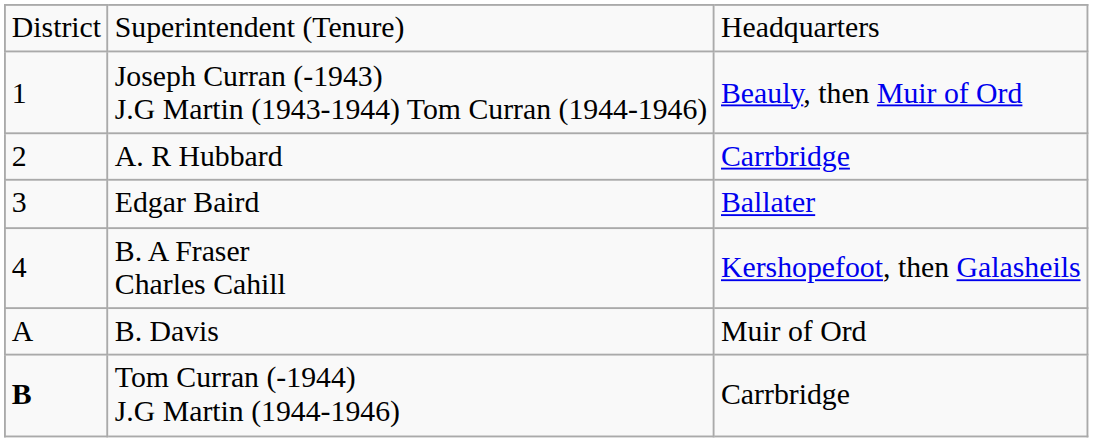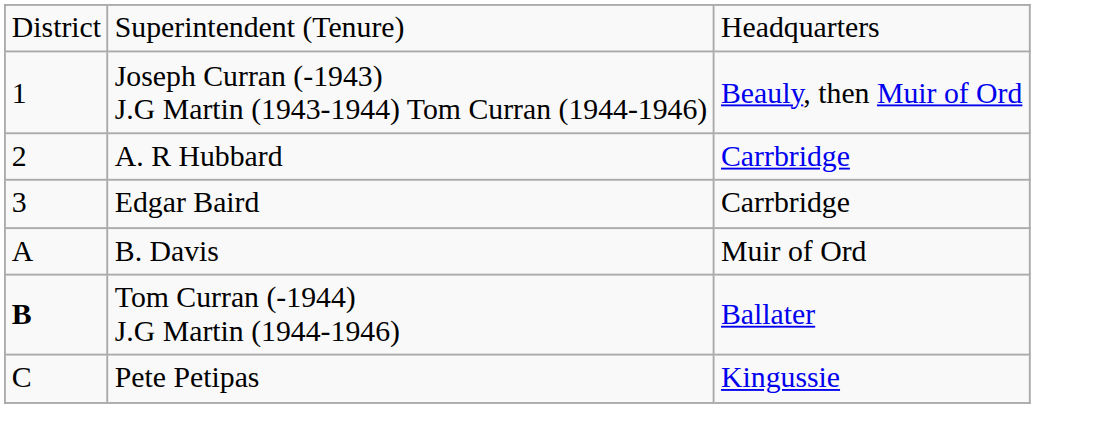(768, 203) Ballater -> (785, 203) Carrbridge
- row: (200, 267)
(785, 394) Carrbridge -> (768, 314) Ballater
+ row: (187, 378)
